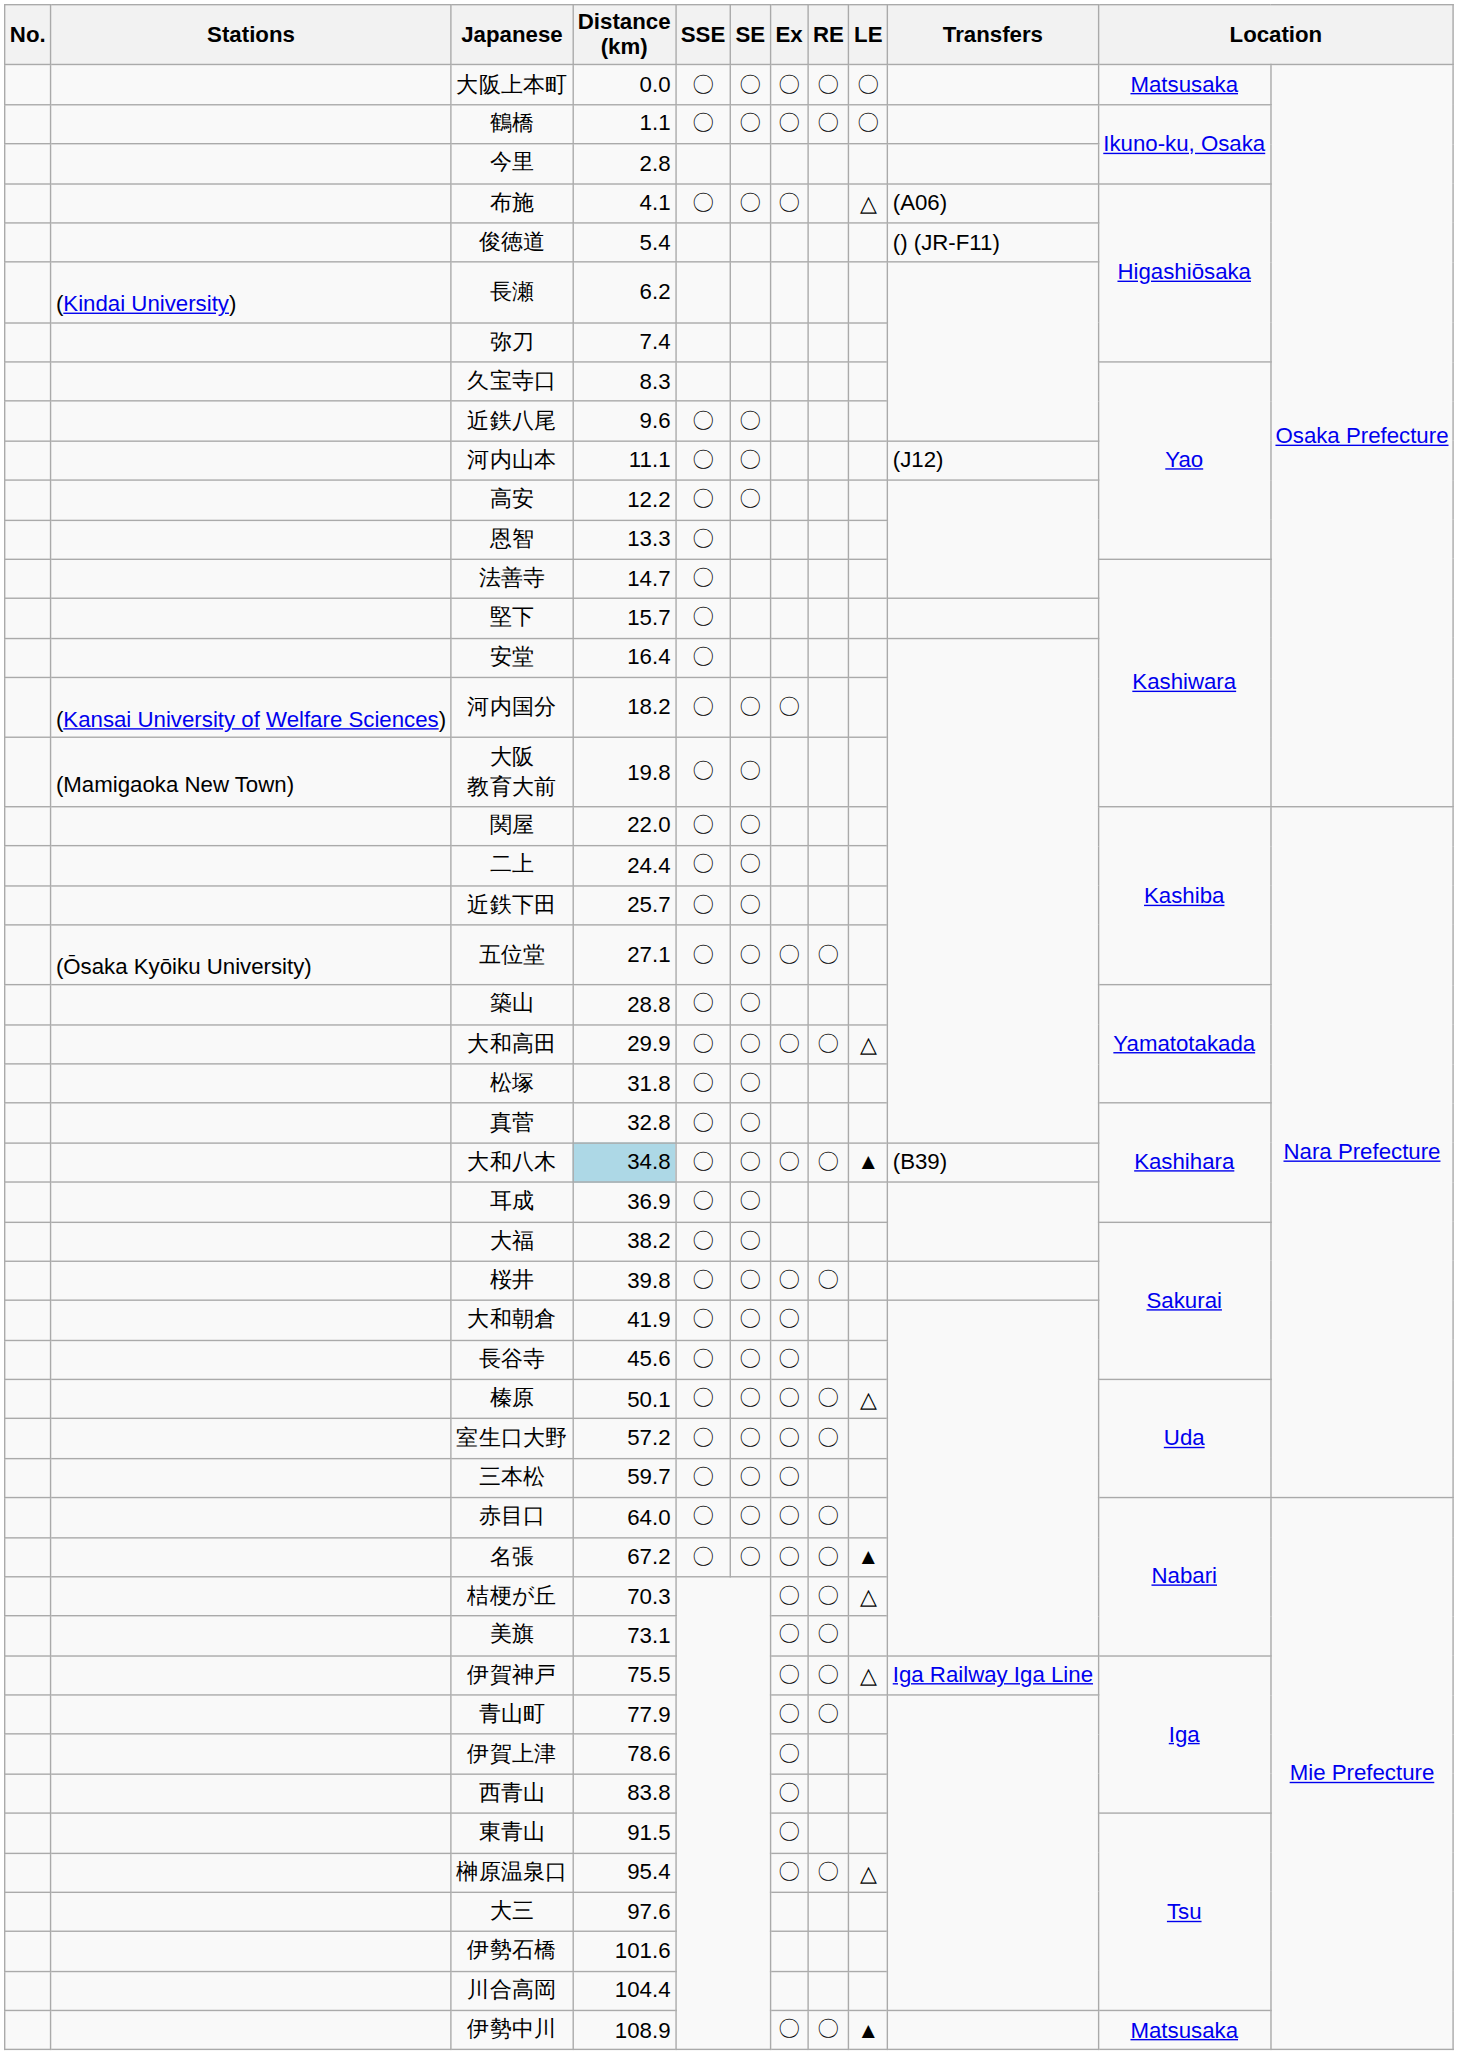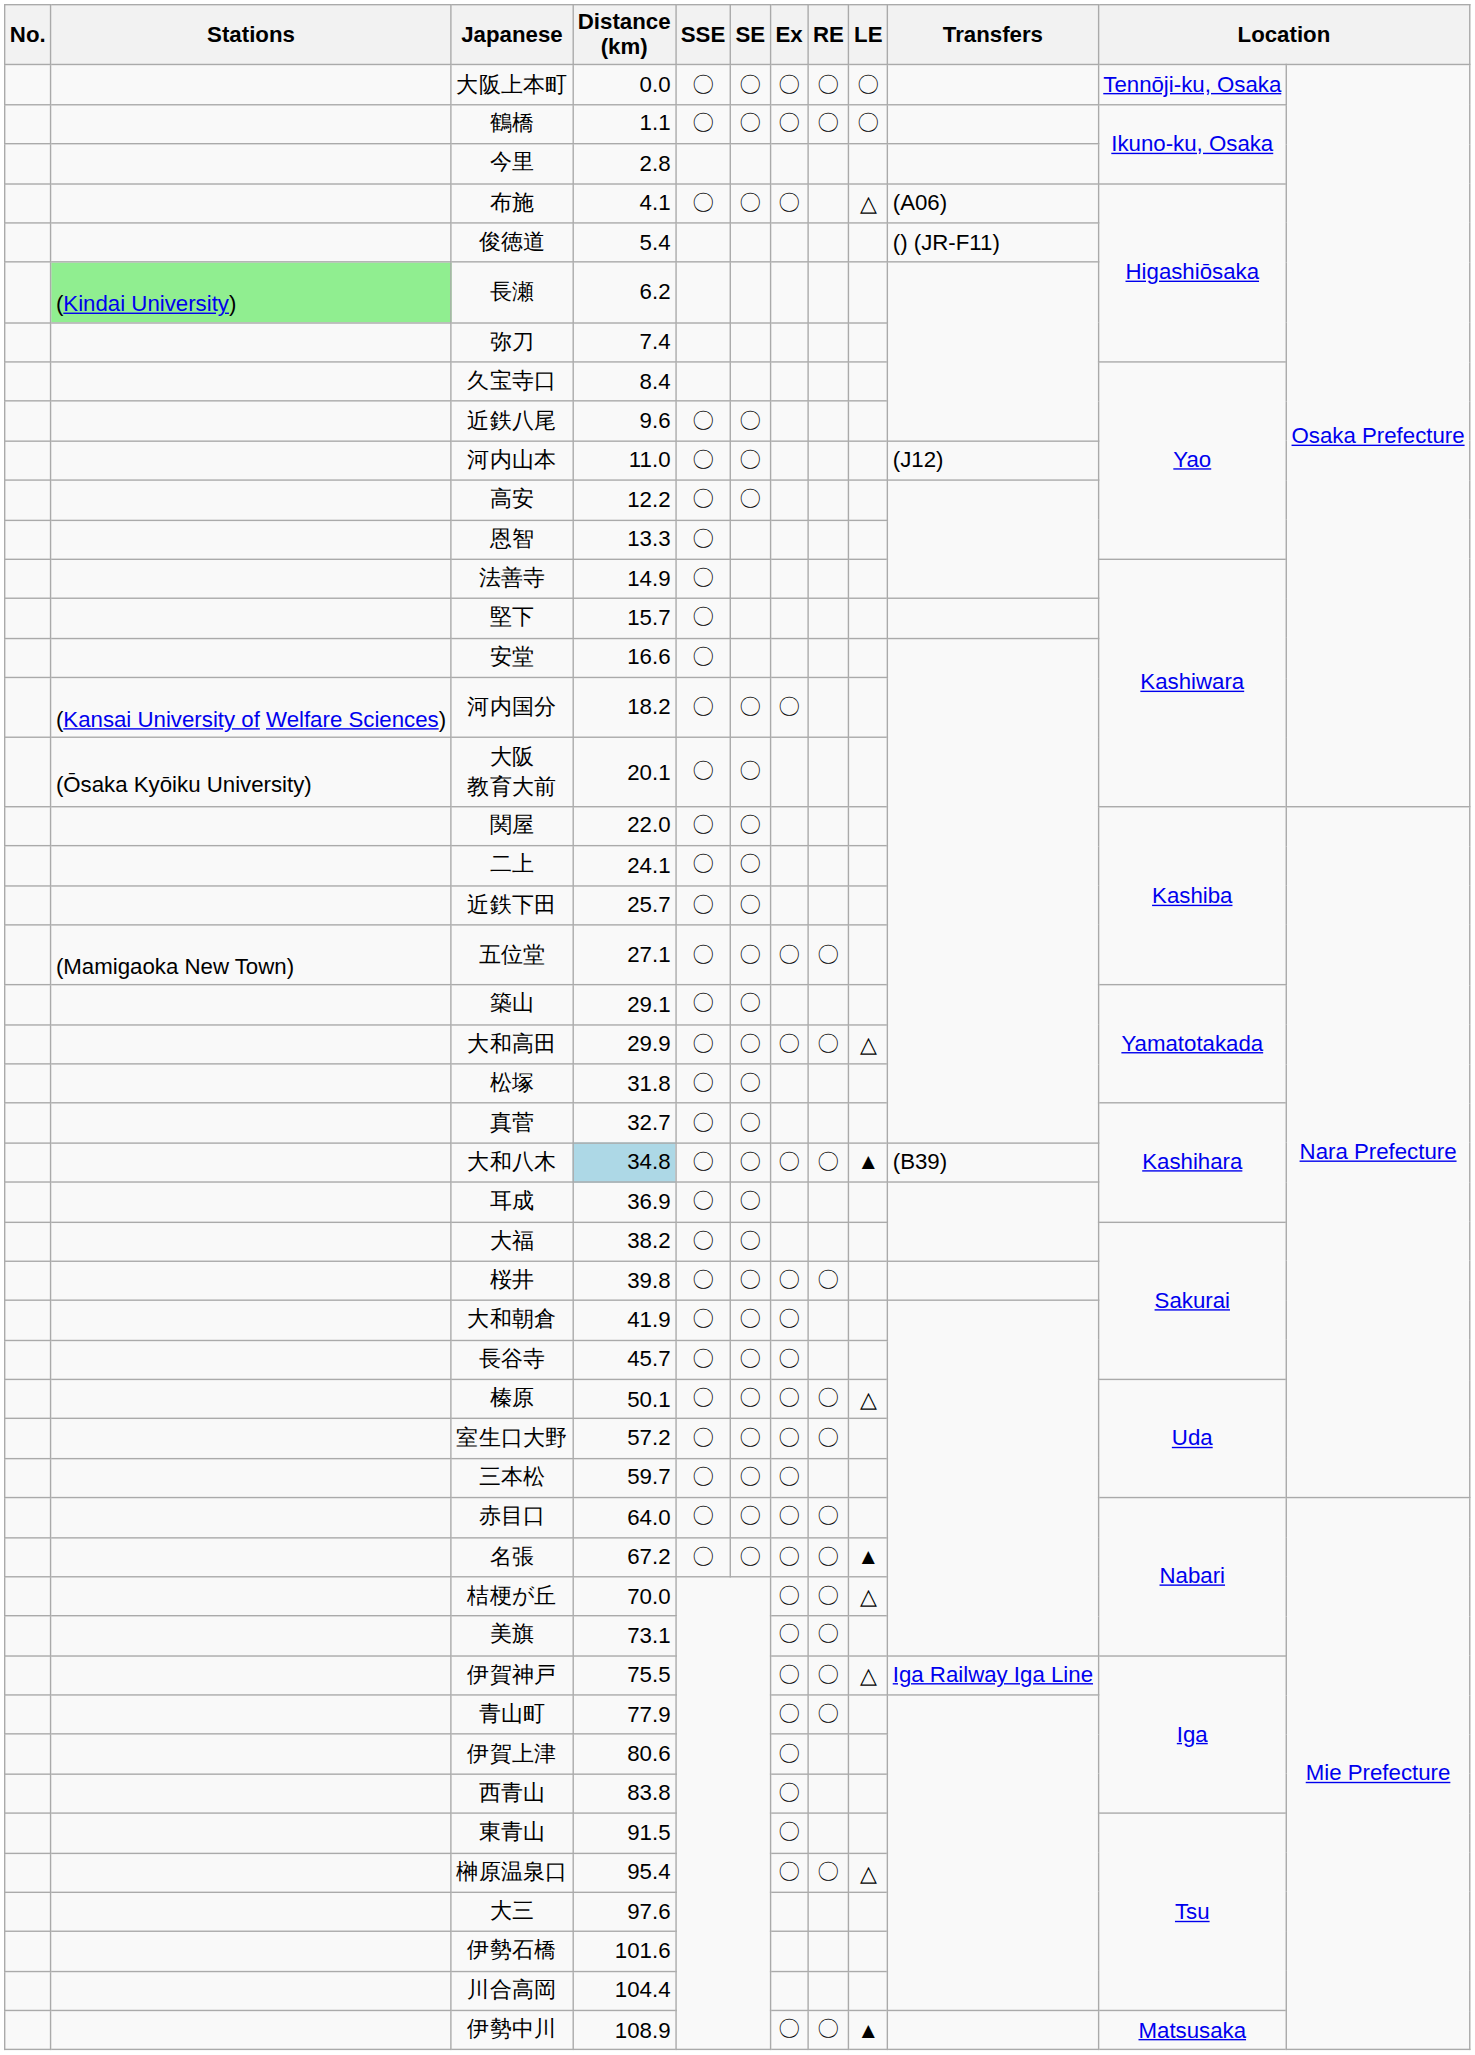(1184, 84) Matsusaka -> (1192, 84) Tennōji-ku, Osaka
(146, 304) no background -> (146, 304) lightgreen background
(655, 381) 8.3 -> (655, 381) 8.4
(650, 460) 11.1 -> (650, 460) 11.0
(649, 578) 14.7 -> (649, 578) 14.9
(649, 657) 16.4 -> (649, 657) 16.6
(175, 784) (Mamigaoka New Town) -> (184, 784) (Ōsaka Kyōiku University)
(649, 771) 19.8 -> (649, 771) 20.1
(649, 865) 24.4 -> (649, 865) 24.1
(184, 967) (Ōsaka Kyōiku University) -> (175, 967) (Mamigaoka New Town)
(649, 1004) 28.8 -> (649, 1004) 29.1
(649, 1122) 32.8 -> (649, 1122) 32.7
(649, 1359) 45.6 -> (649, 1359) 45.7
(649, 1596) 70.3 -> (649, 1596) 70.0
(649, 1753) 78.6 -> (649, 1753) 80.6
